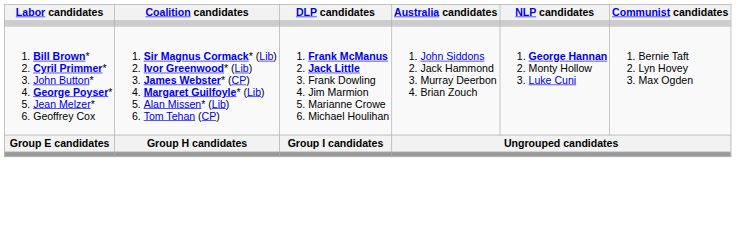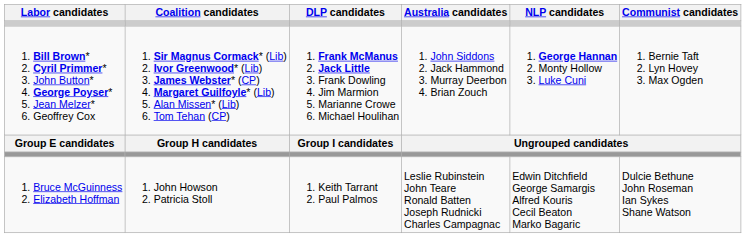+ row: (65, 193)
